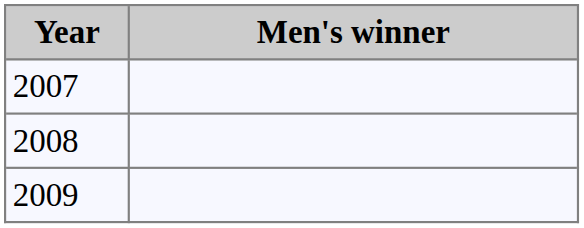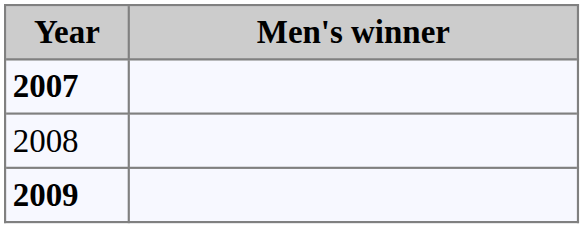(46, 85) normal -> (46, 85) bold
(46, 194) normal -> (46, 194) bold
